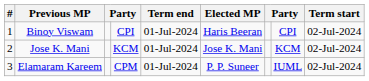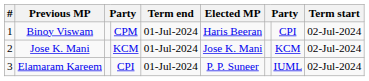(126, 31) CPI -> (126, 31) CPM
(126, 66) CPM -> (126, 66) CPI
